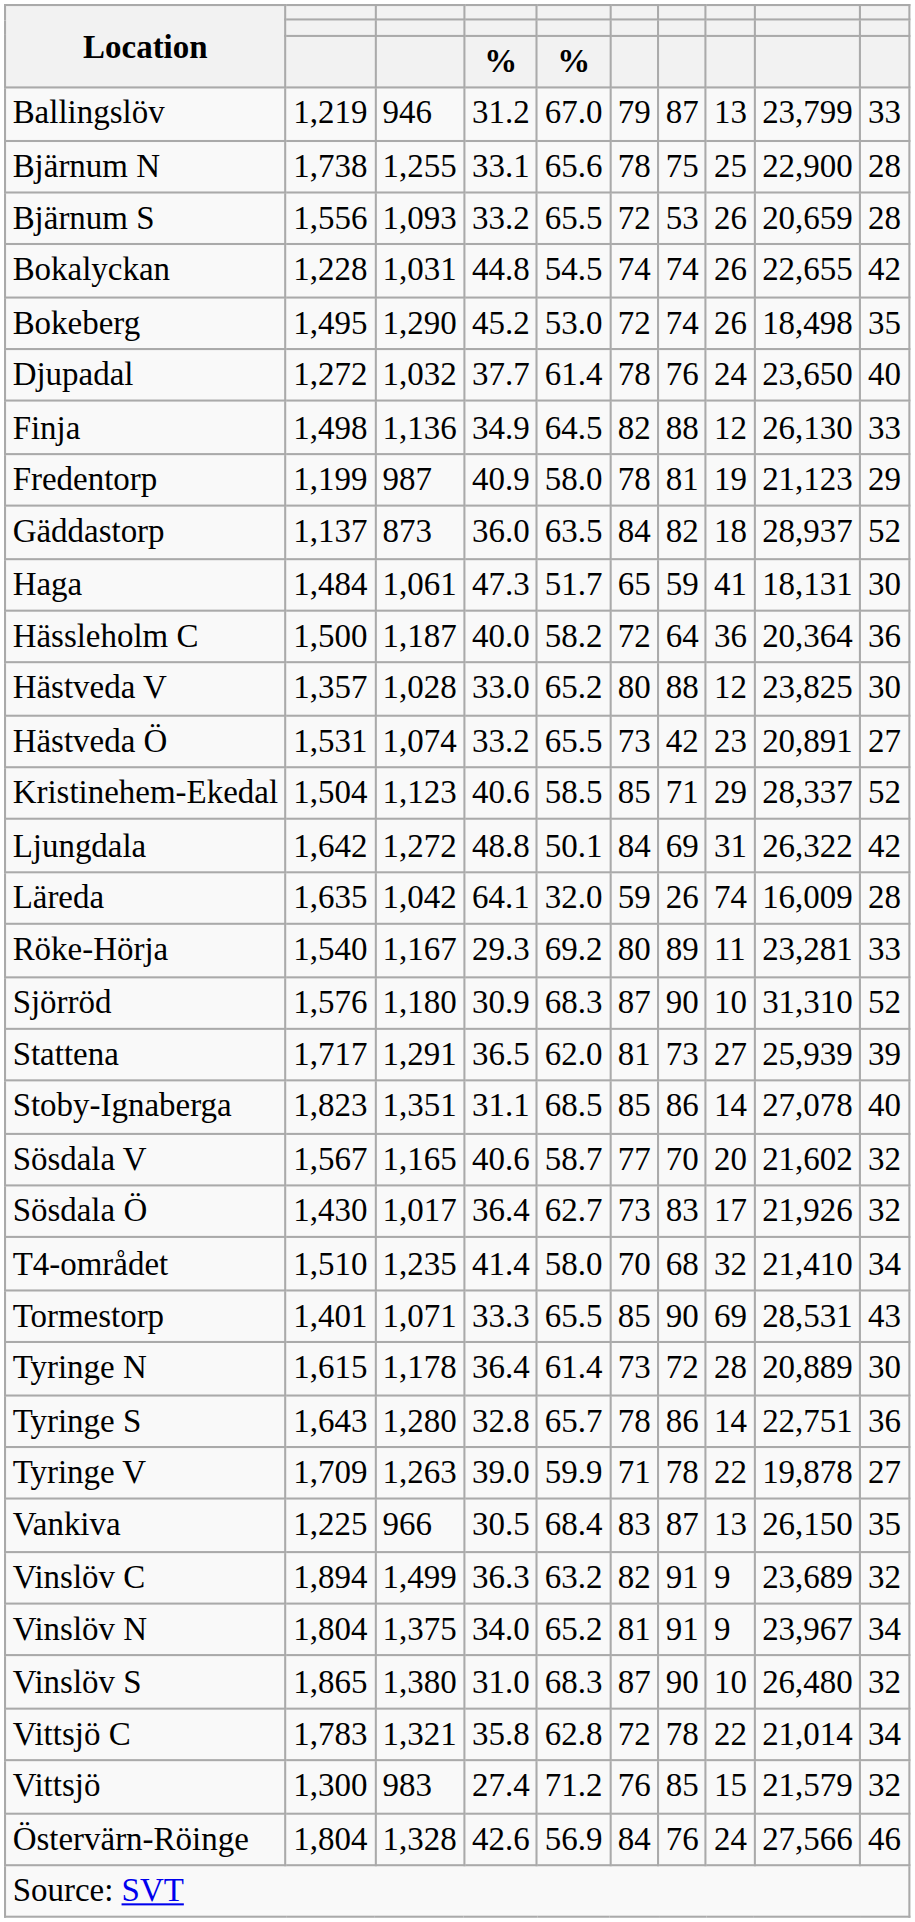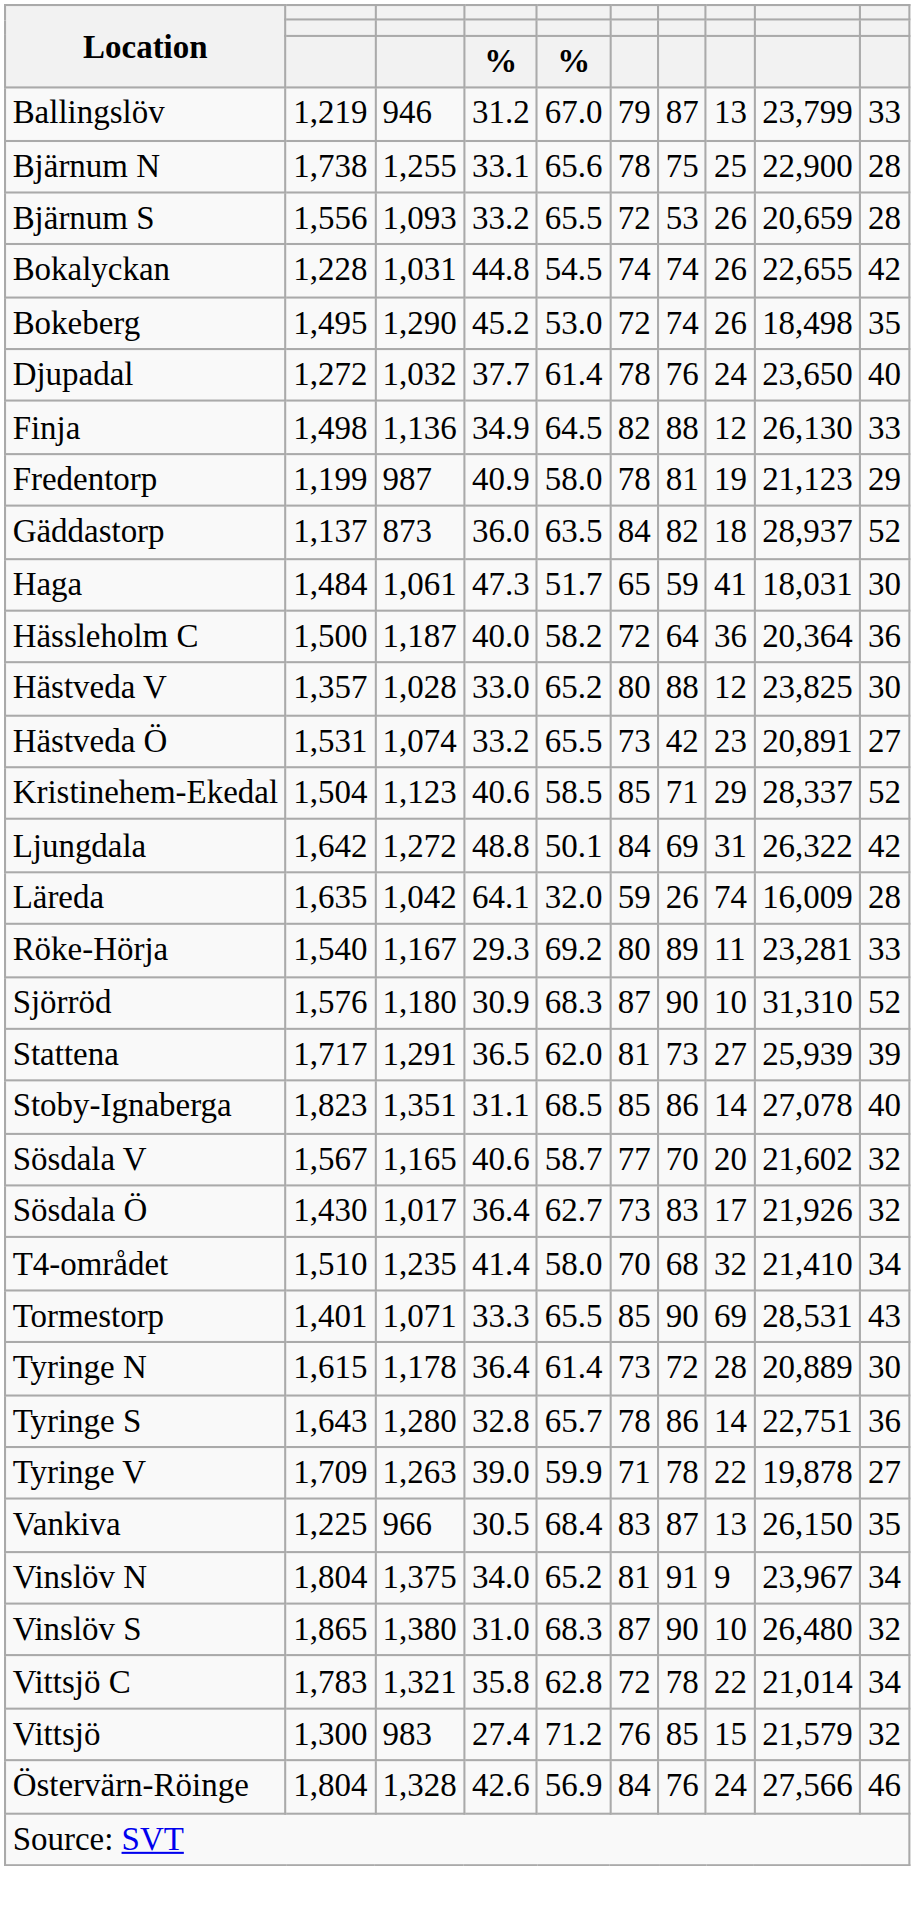(807, 583) 18,131 -> (807, 583) 18,031
- row: (79, 1576)
